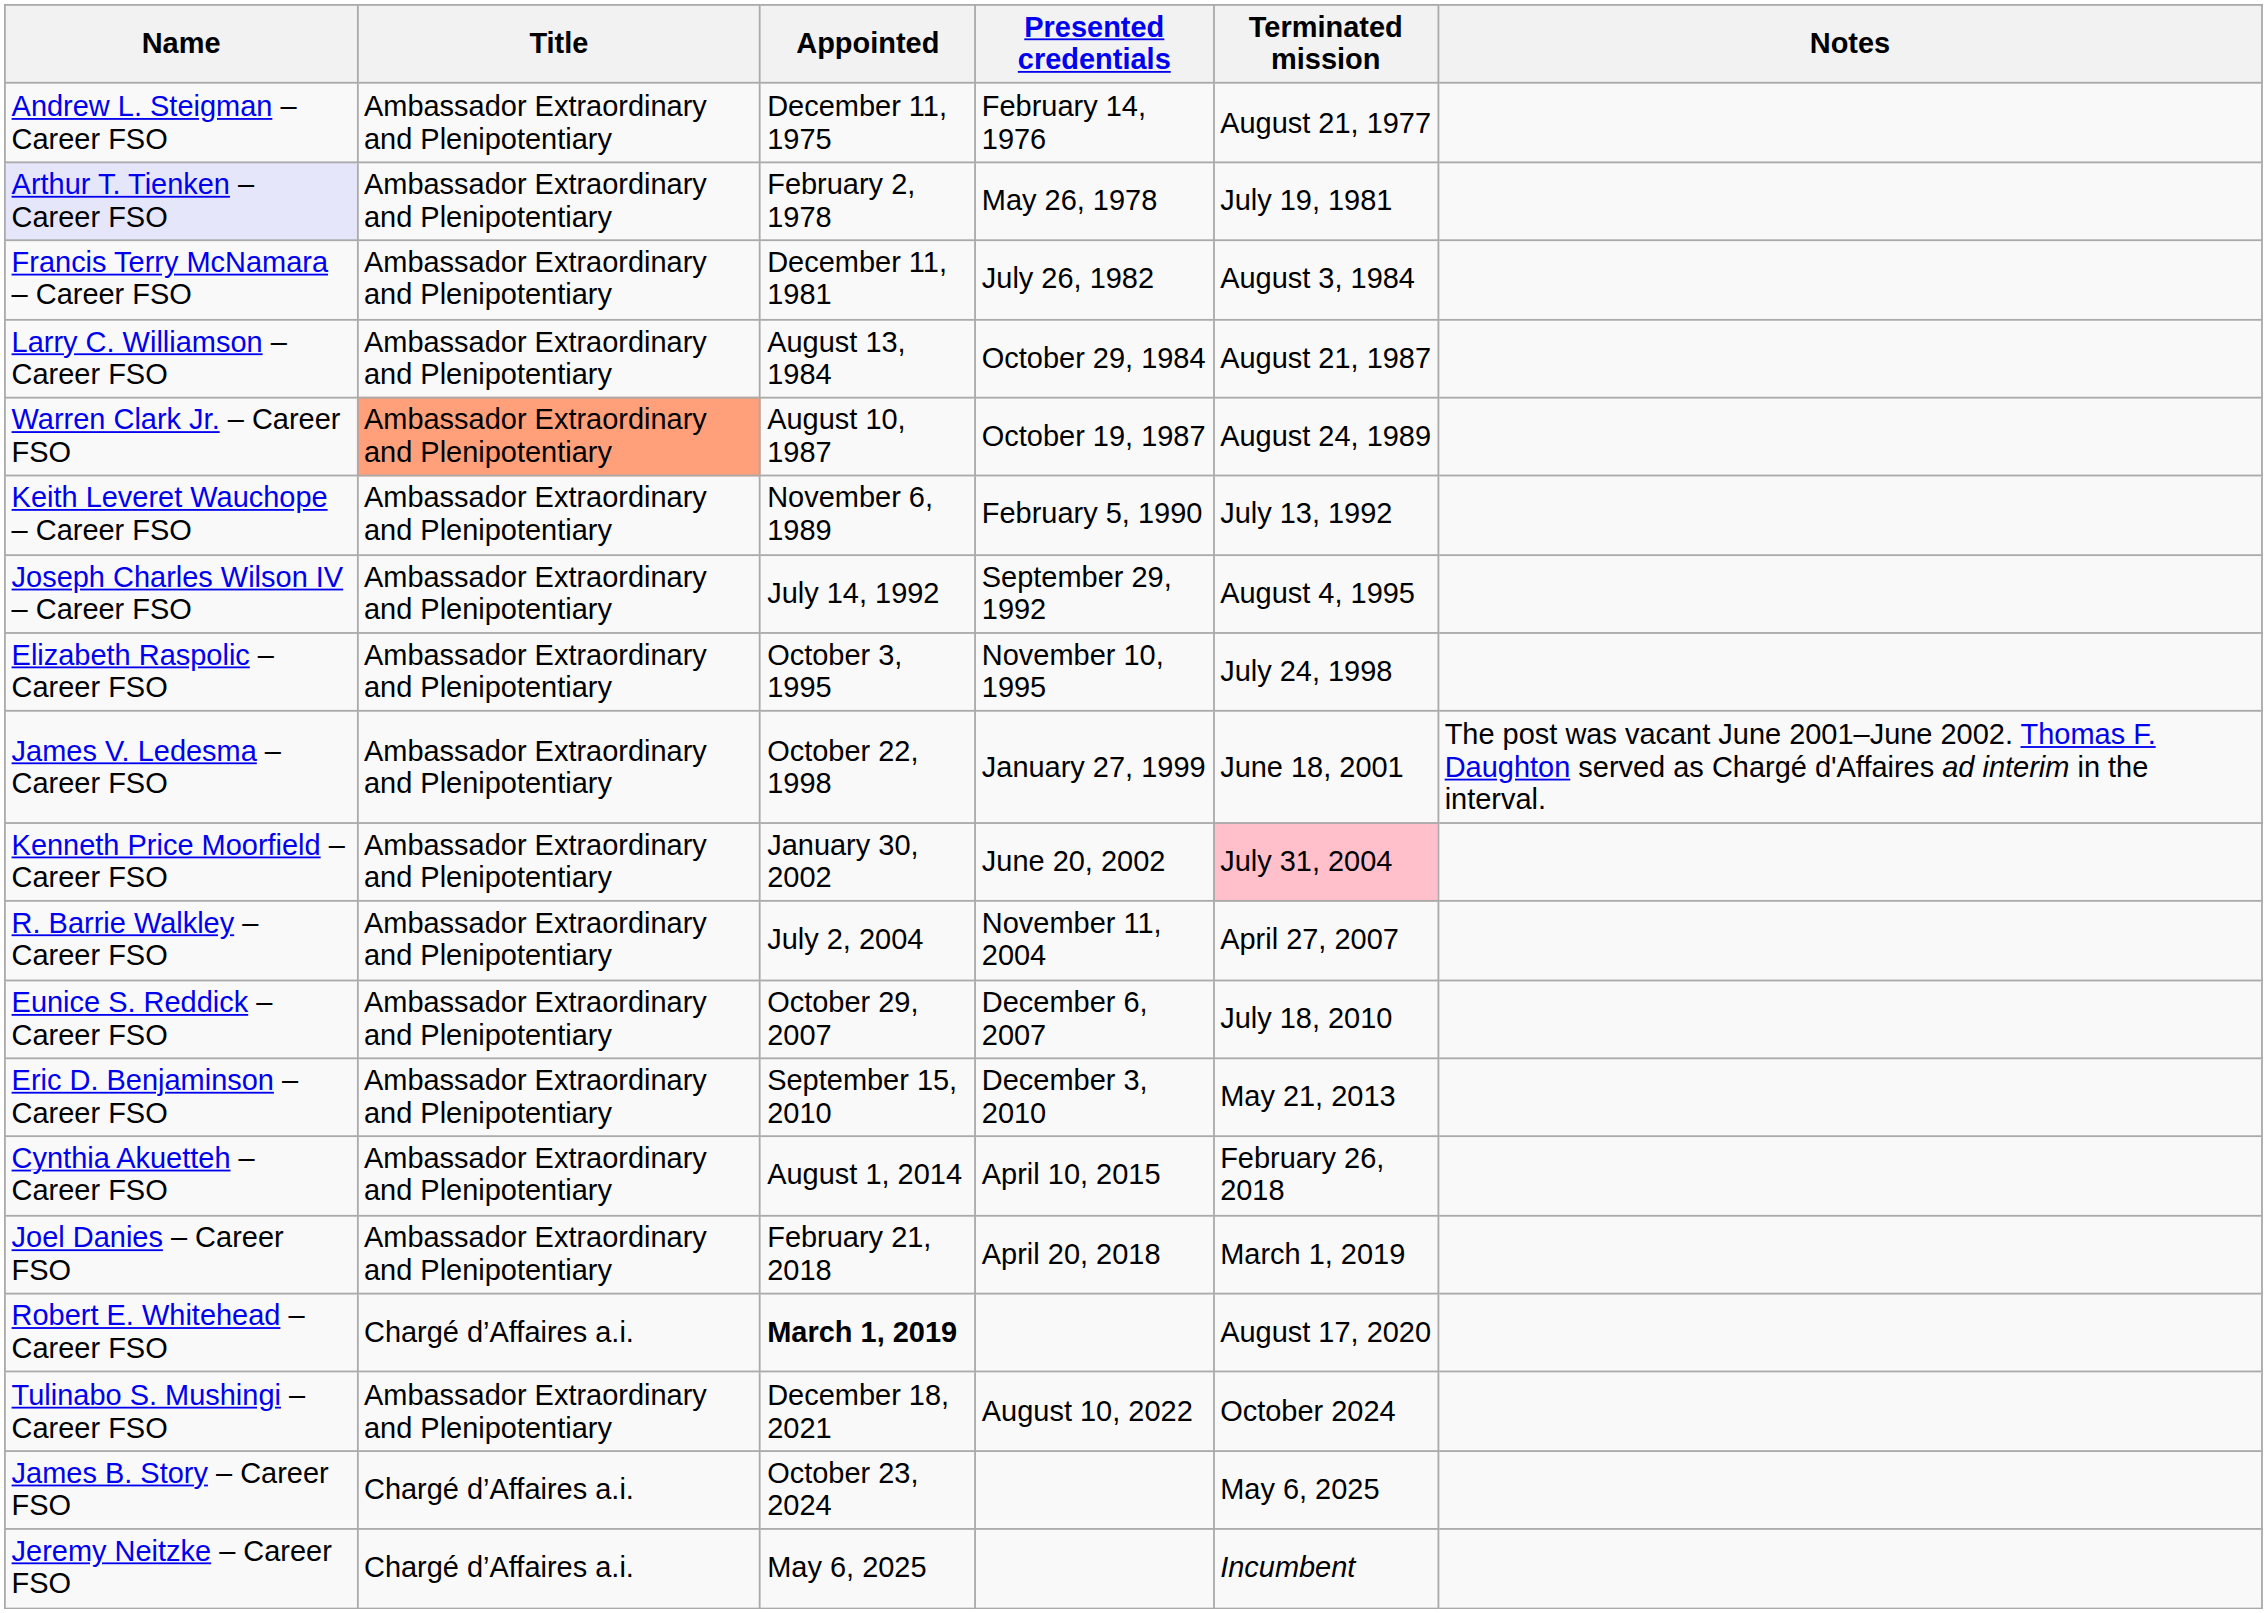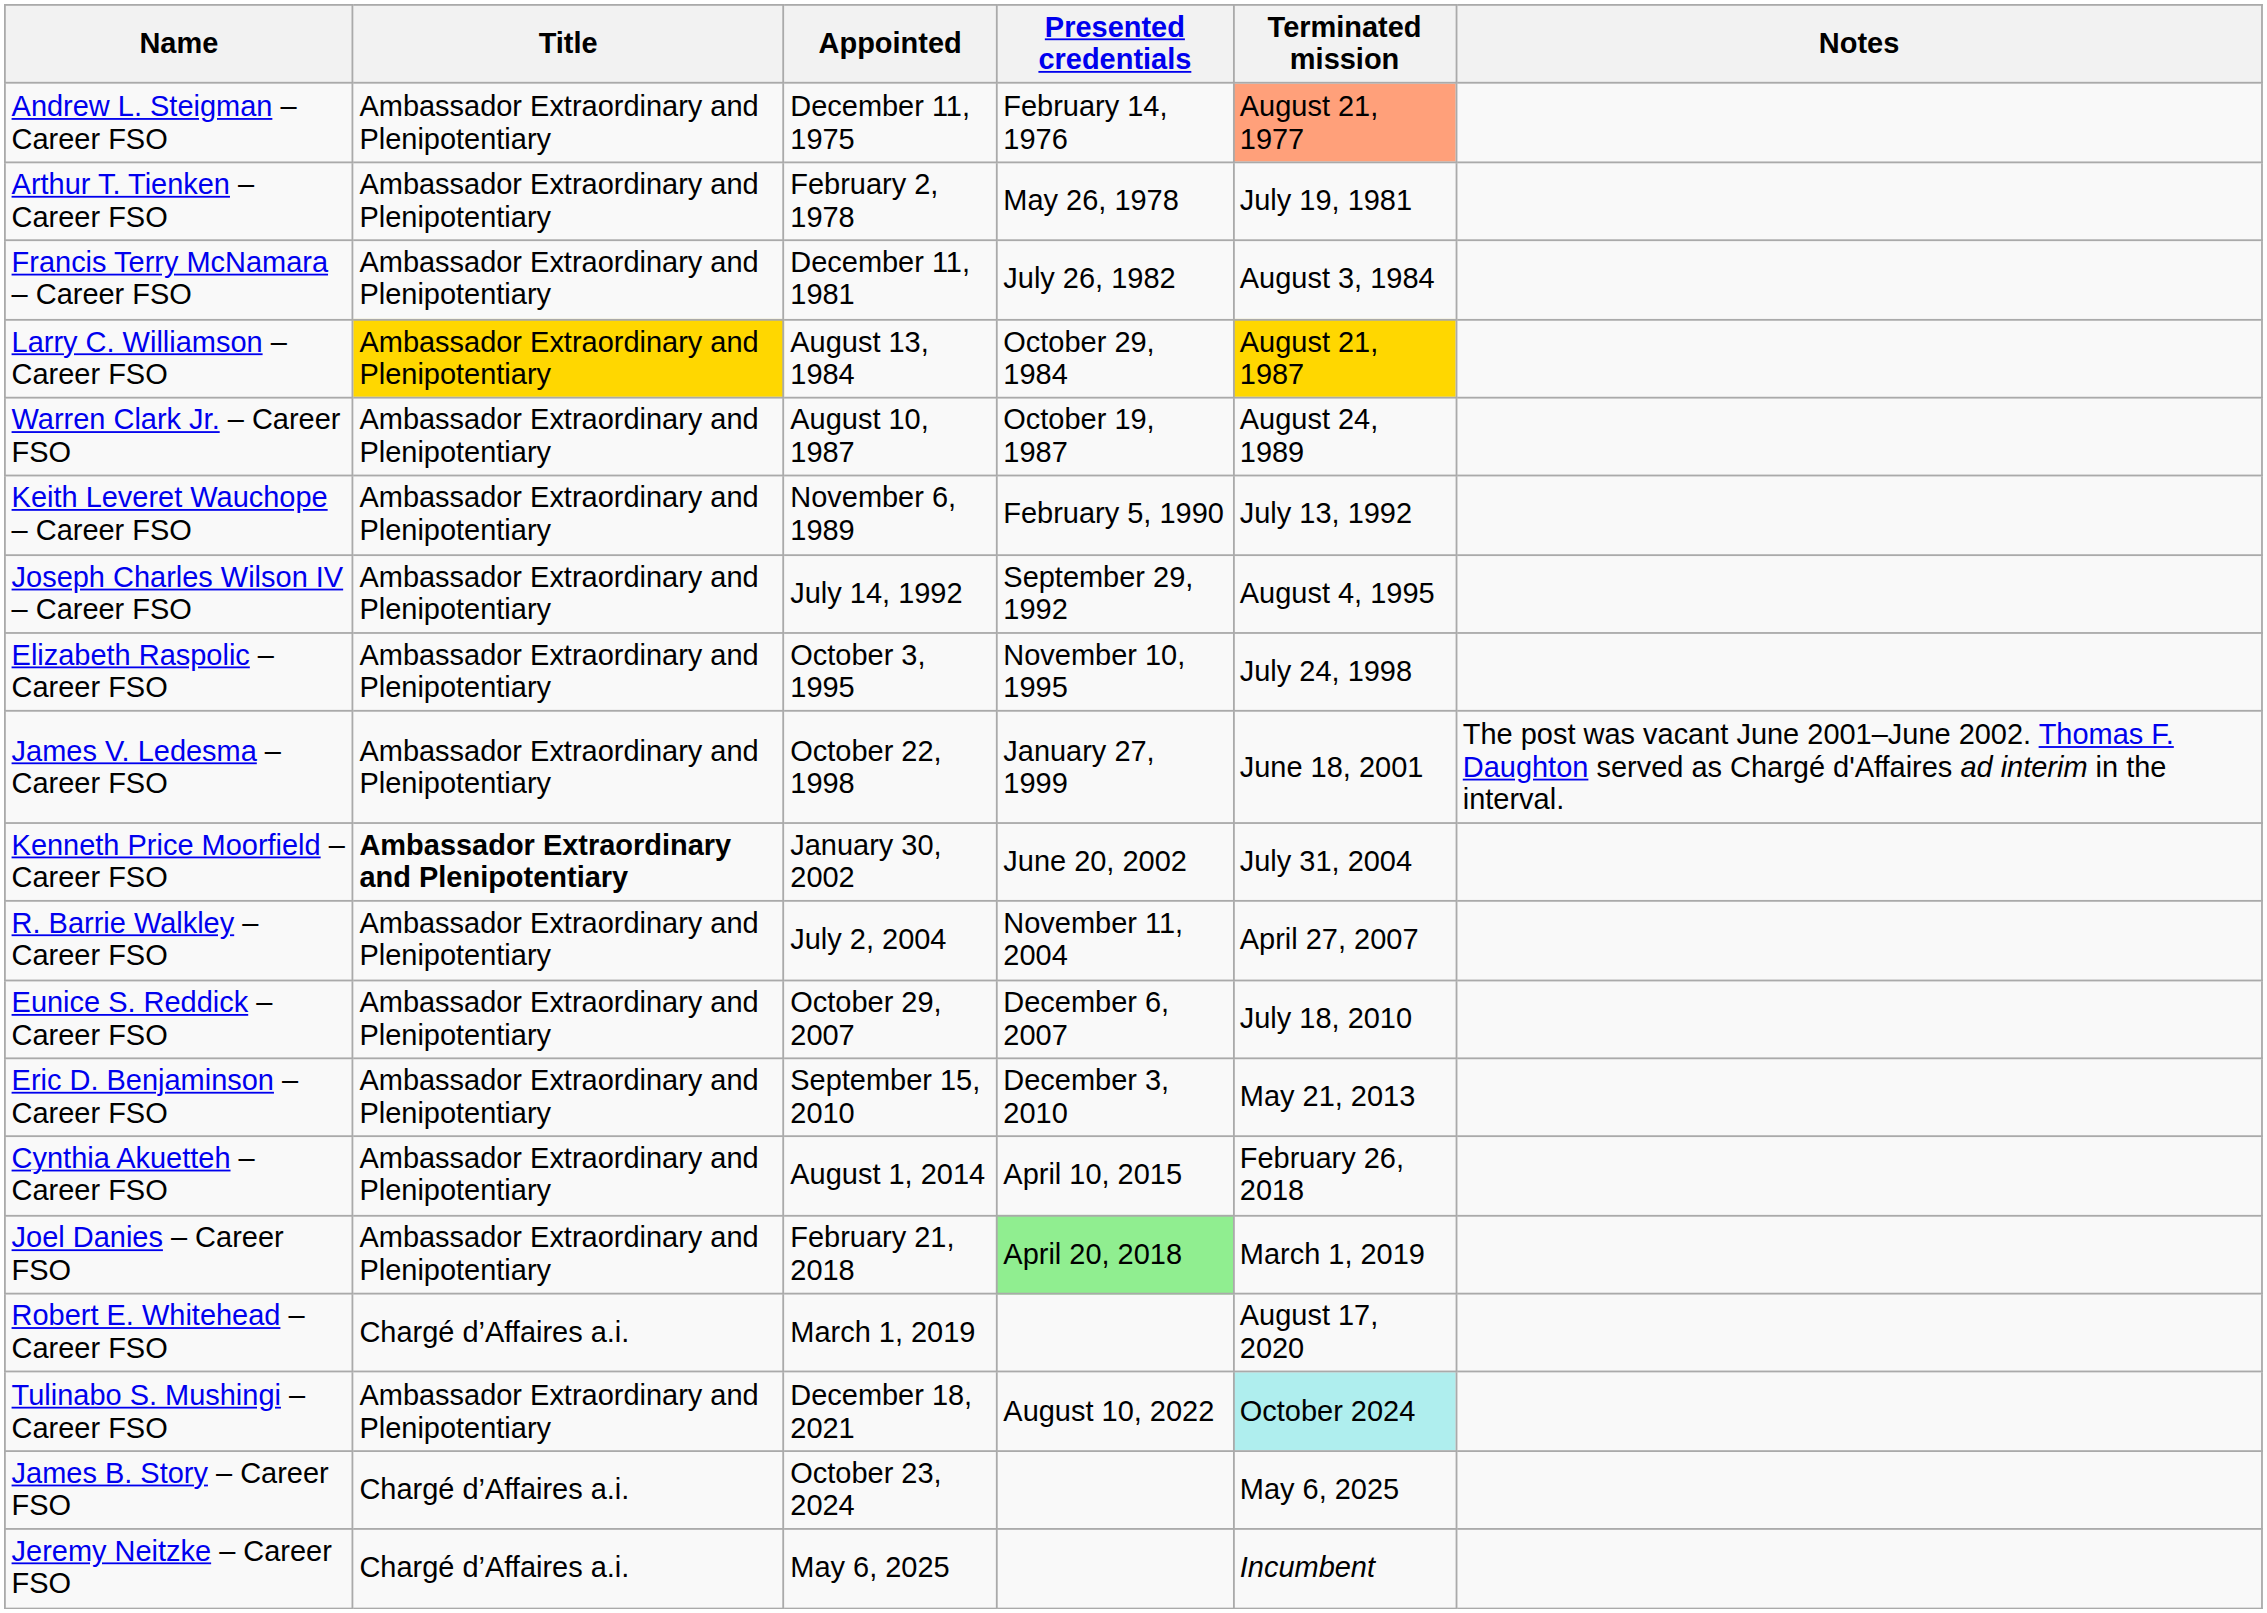(1326, 122) no background -> (1309, 122) lightsalmon background
(133, 200) lavender background -> (133, 200) no background
(535, 357) no background -> (559, 357) gold background
(1326, 357) no background -> (1309, 357) gold background
(535, 436) lightsalmon background -> (559, 436) no background
(535, 861) normal -> (545, 861) bold
(1306, 861) pink background -> (1326, 861) no background
(1071, 1253) no background -> (1093, 1253) lightgreen background
(862, 1332) bold -> (883, 1332) normal
(1308, 1410) no background -> (1328, 1410) paleturquoise background
